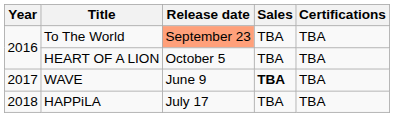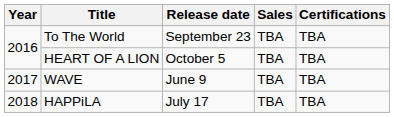(208, 36) lightsalmon background -> (208, 36) no background
(271, 79) bold -> (270, 79) normal
